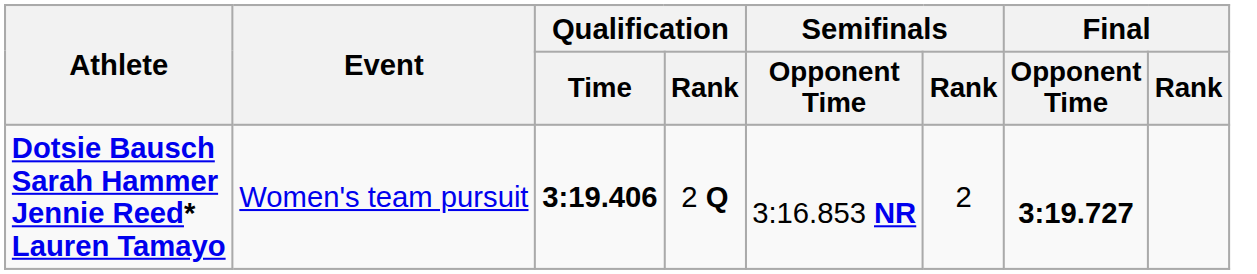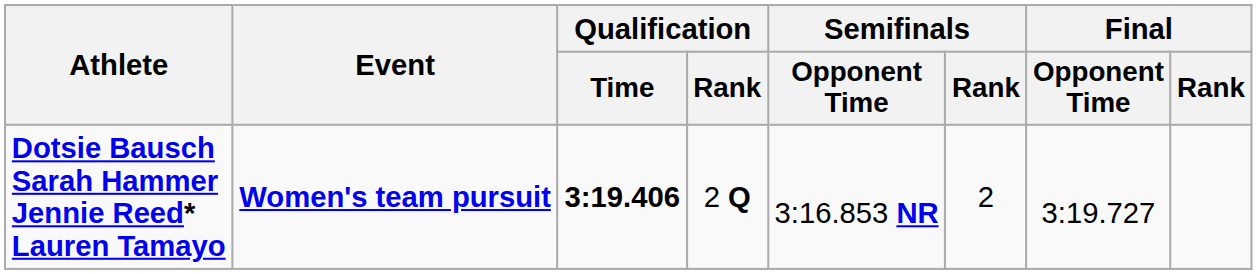(384, 197) normal -> (395, 197) bold
(1076, 214) bold -> (1098, 214) normal
